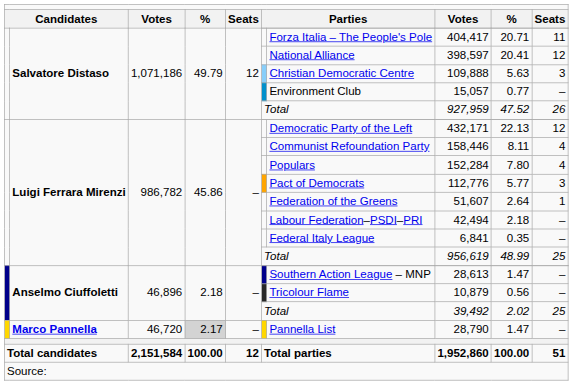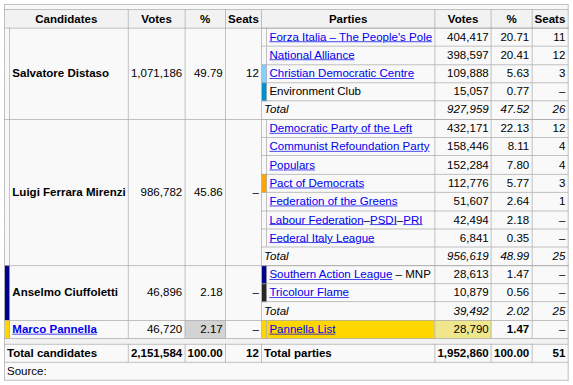(302, 329) no background -> (302, 329) gold background
(471, 329) no background -> (471, 329) khaki background
(518, 329) normal -> (518, 329) bold
